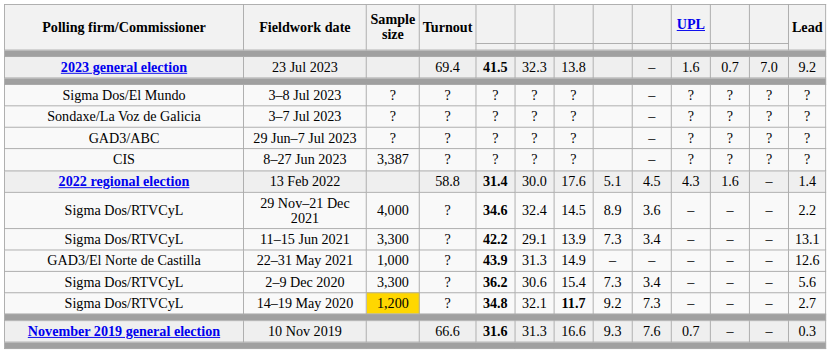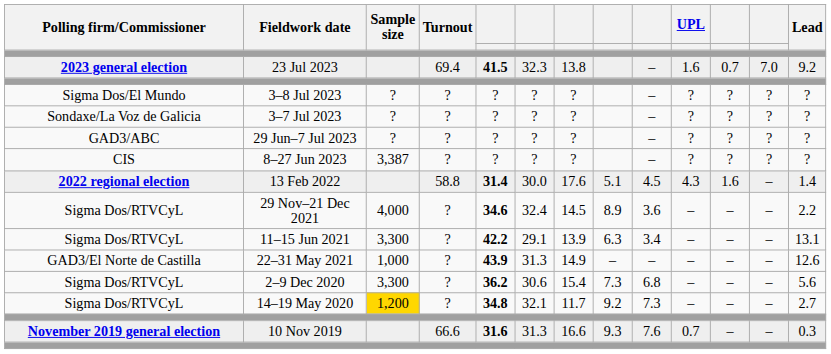(613, 239) 7.3 -> (613, 239) 6.3
(652, 282) 3.4 -> (652, 282) 6.8
(574, 303) bold -> (574, 303) normal
